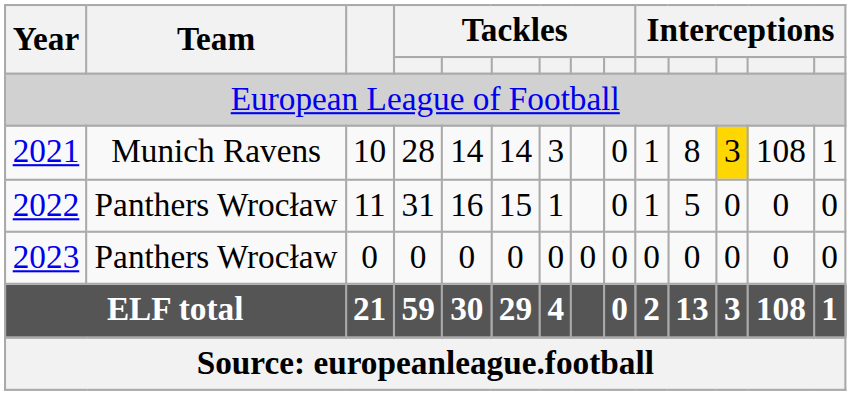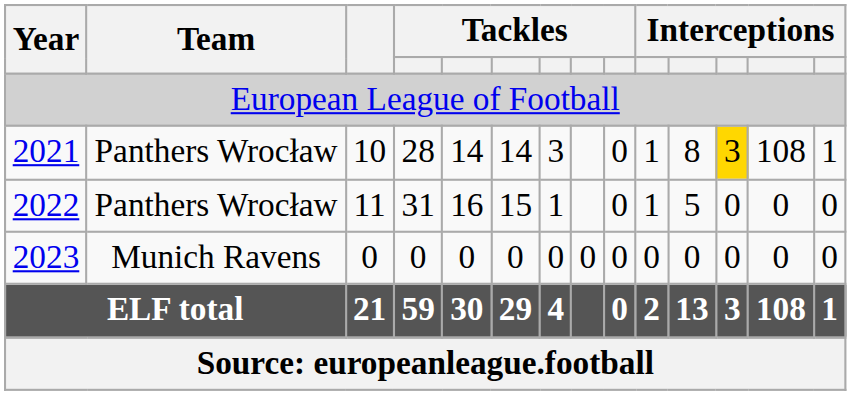(216, 151) Munich Ravens -> (216, 151) Panthers Wrocław
(216, 257) Panthers Wrocław -> (216, 257) Munich Ravens
